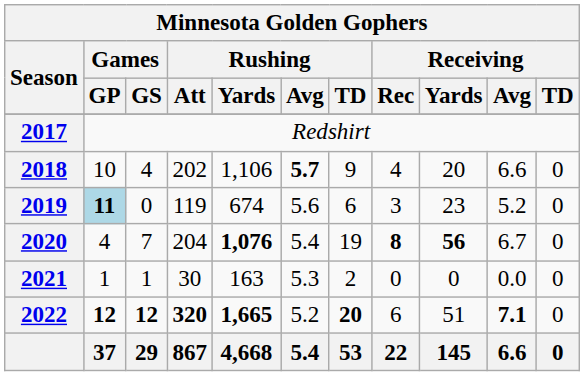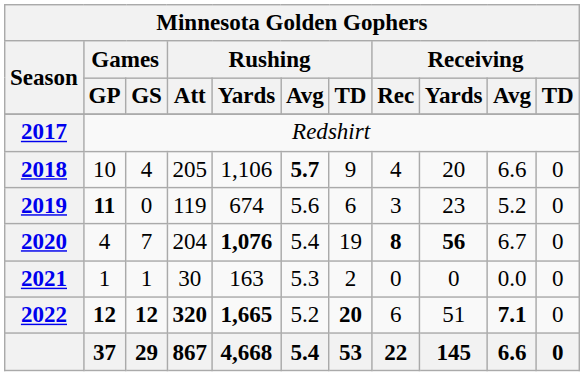(190, 168) 202 -> (190, 168) 205
(105, 205) lightblue background -> (105, 205) no background
